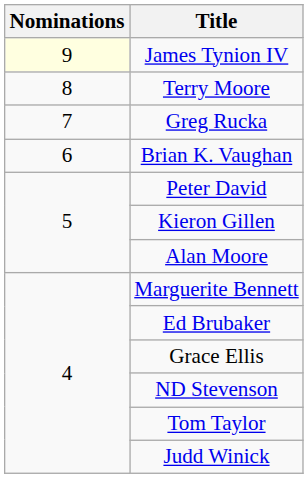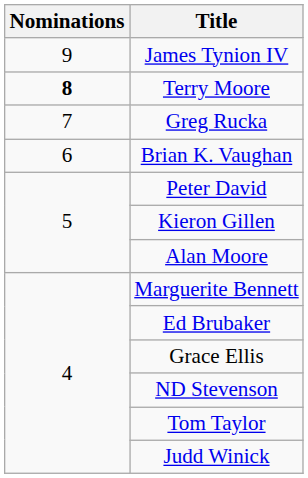(67, 54) lightyellow background -> (67, 54) no background
(67, 88) normal -> (67, 88) bold
